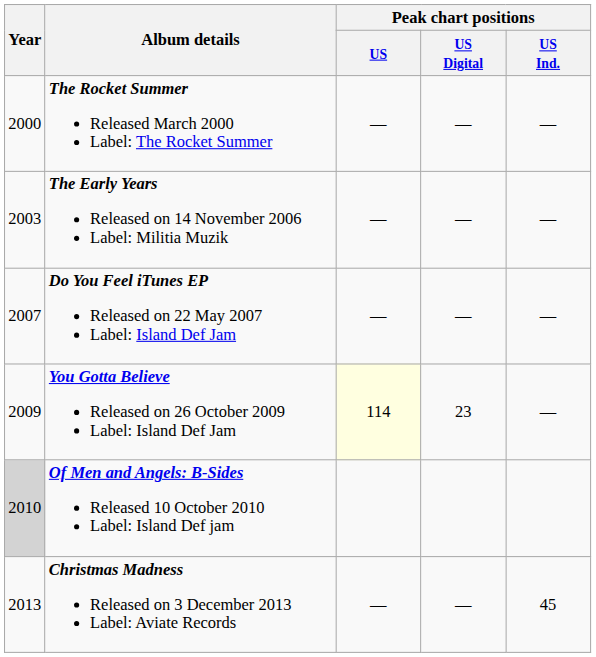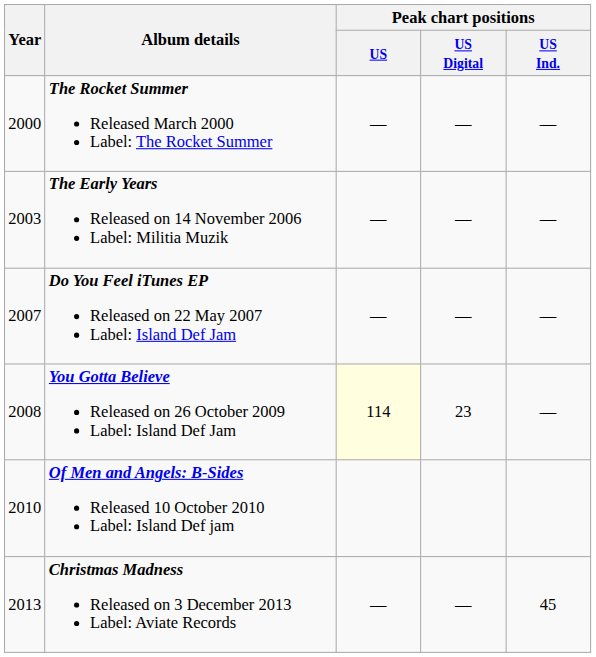(25, 411) 2009 -> (25, 411) 2008
(25, 508) lightgrey background -> (25, 508) no background
